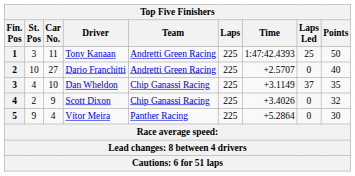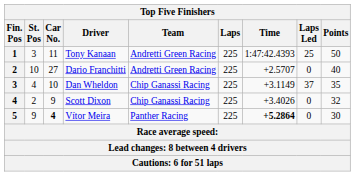(53, 116) normal -> (53, 116) bold
(279, 116) normal -> (279, 116) bold
